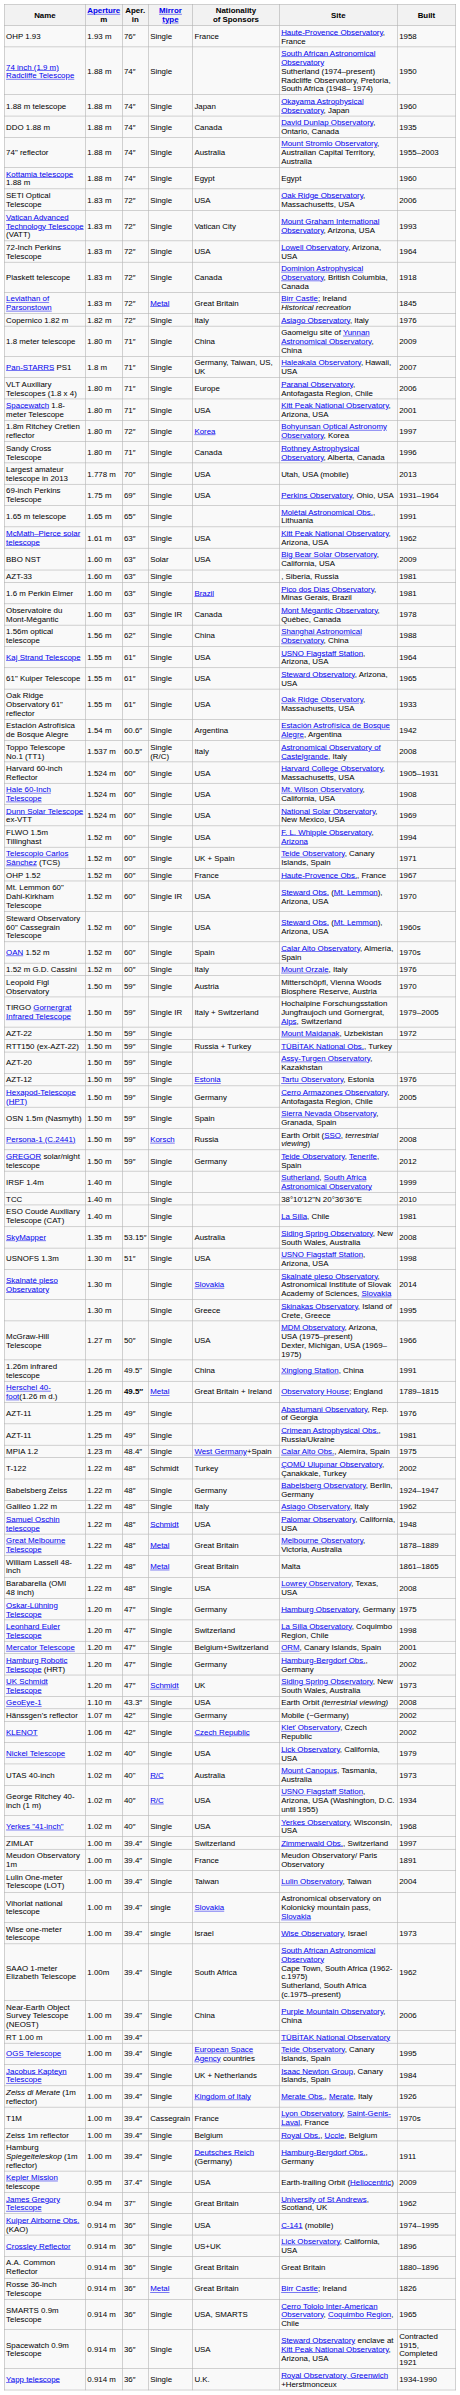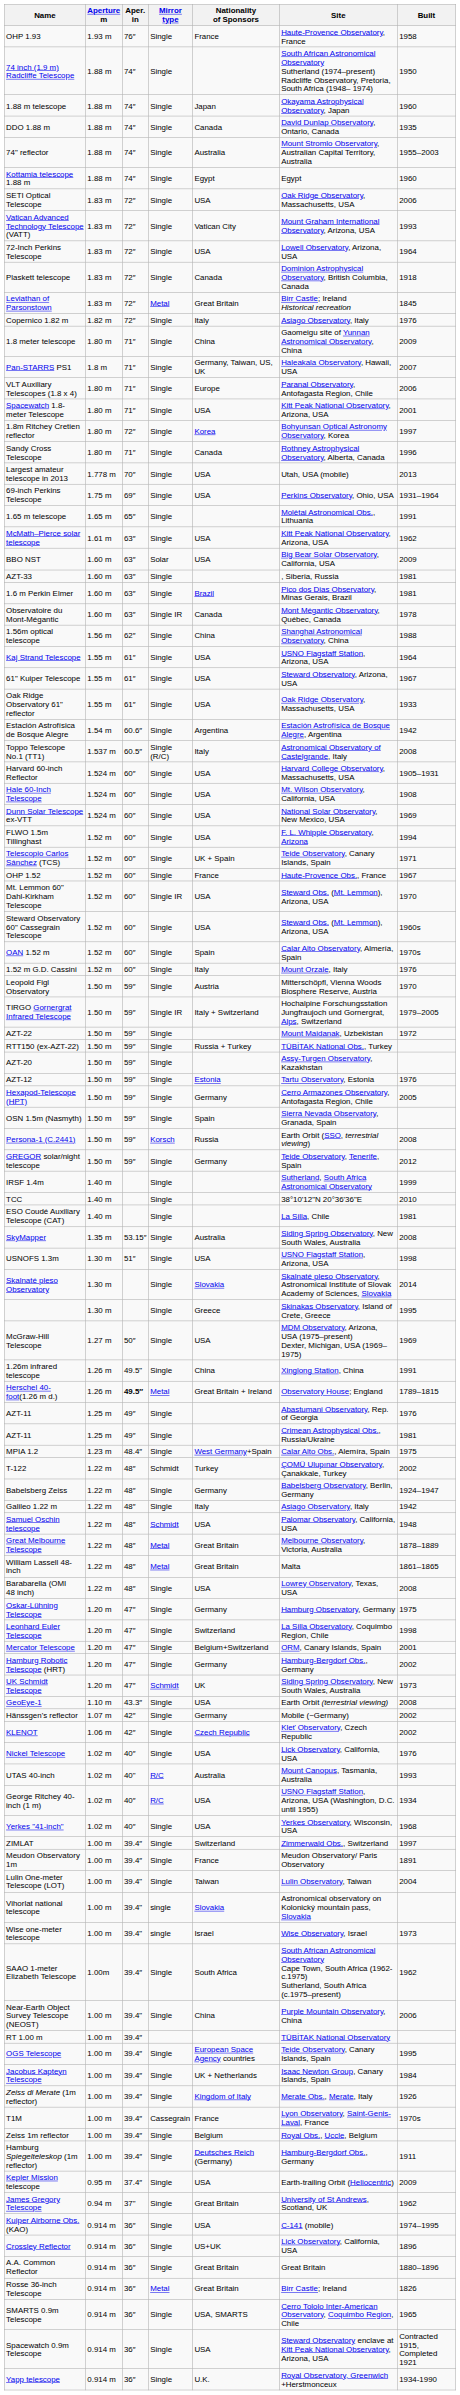(408, 679) 1965 -> (408, 679) 1967
(408, 1340) 1966 -> (408, 1340) 1969
(408, 1507) 1962 -> (408, 1507) 1942
(408, 1754) 1979 -> (408, 1754) 1976
(408, 1775) 1973 -> (408, 1775) 1993
